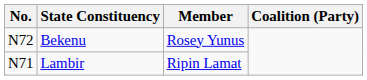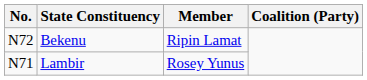(205, 39) Rosey Yunus -> (204, 39) Ripin Lamat
(204, 63) Ripin Lamat -> (205, 63) Rosey Yunus
